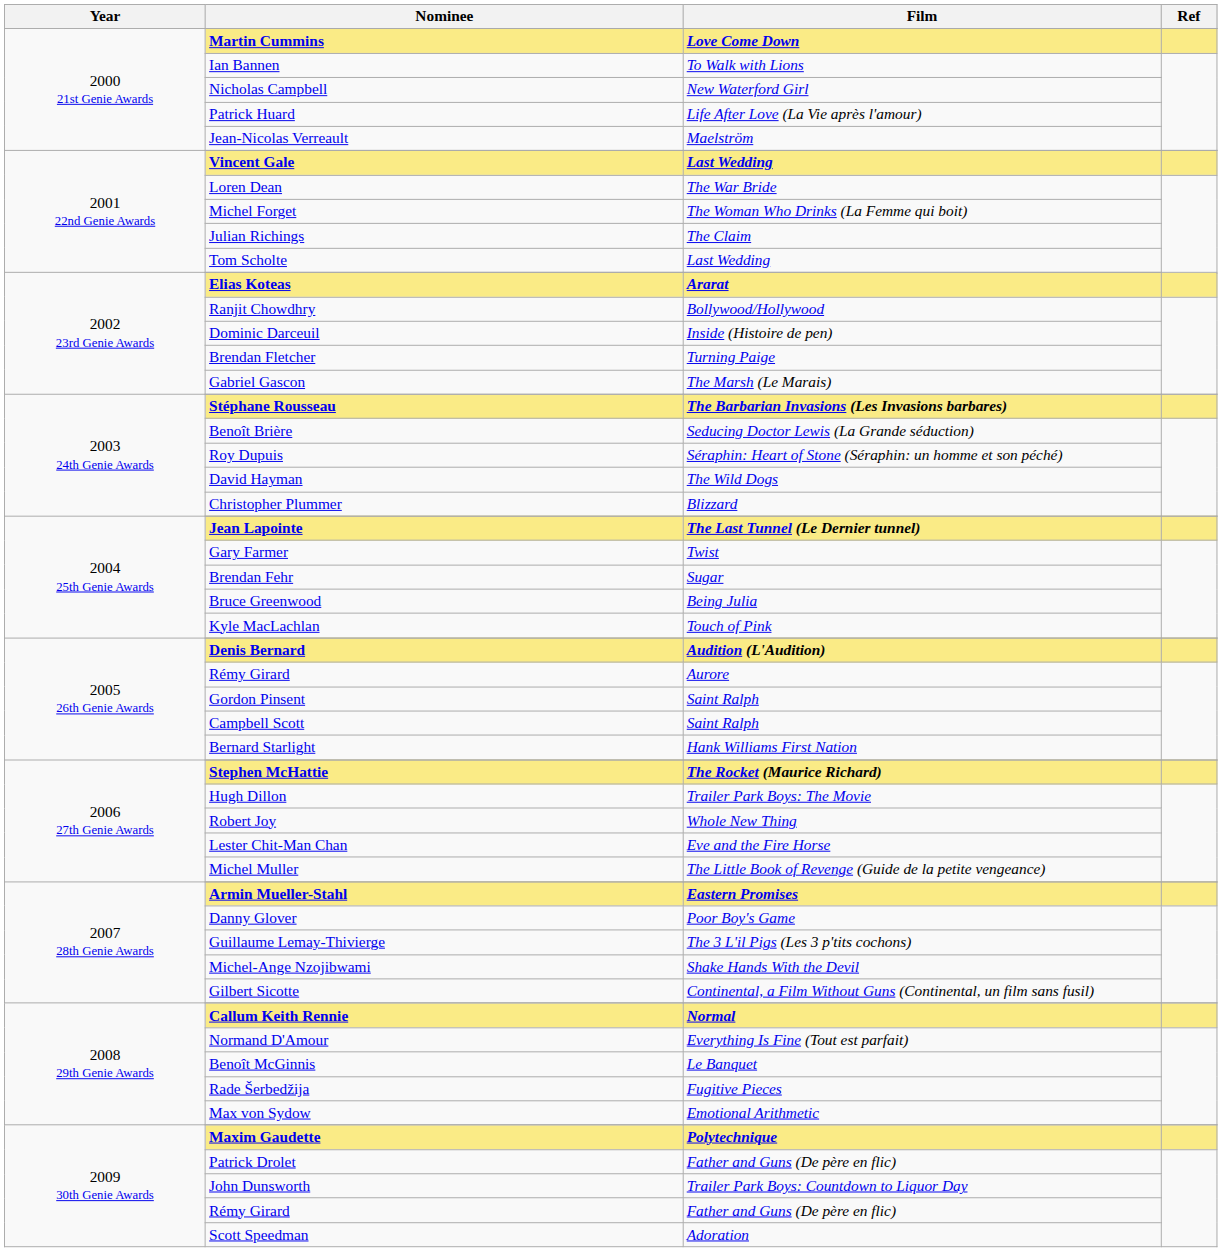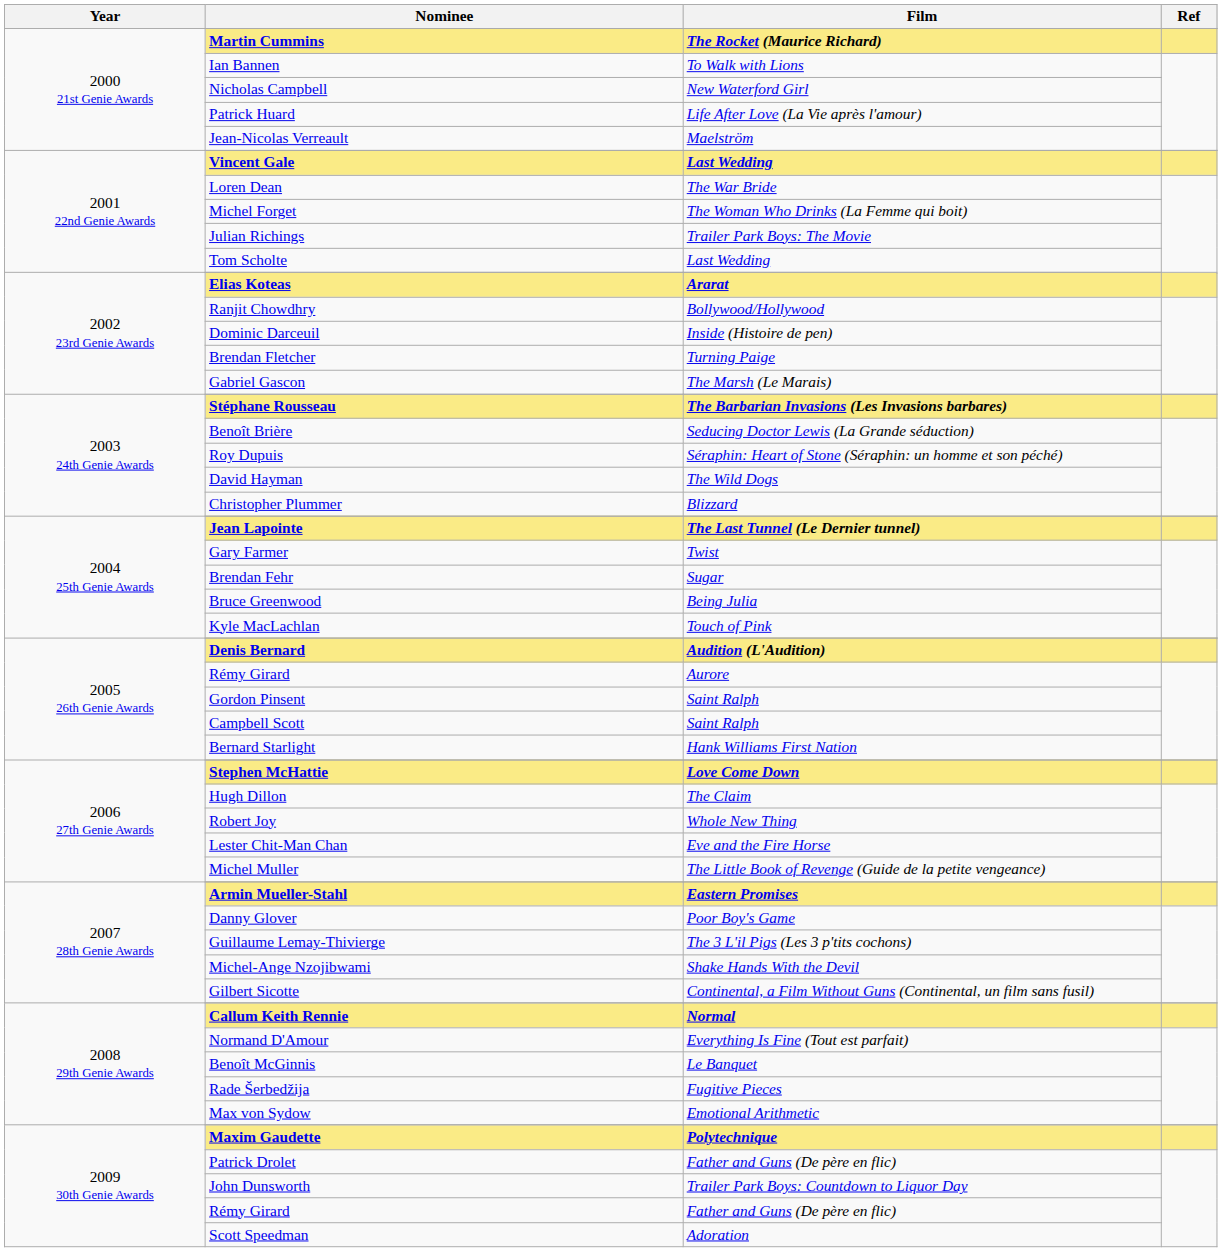(743, 41) Love Come Down -> (784, 41) The Rocket (Maurice Richard)
(719, 235) The Claim -> (779, 235) Trailer Park Boys: The Movie
(784, 771) The Rocket (Maurice Richard) -> (743, 771) Love Come Down
(779, 796) Trailer Park Boys: The Movie -> (719, 796) The Claim
